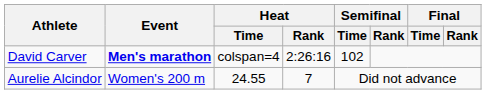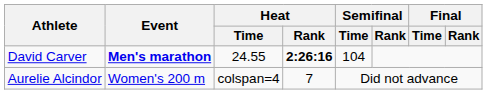(249, 57) colspan=4 -> (249, 57) 24.55
(308, 57) normal -> (309, 57) bold
(352, 57) 102 -> (354, 57) 104
(249, 79) 24.55 -> (249, 79) colspan=4
